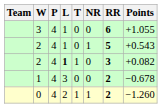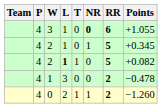columns swapped: (54, 12) <-> (41, 12)
(88, 29) normal -> (88, 29) bold
(140, 45) +0.543 -> (140, 45) +0.345
(108, 62) 3 -> (108, 62) 5
(140, 78) −0.678 -> (140, 78) −0.478
